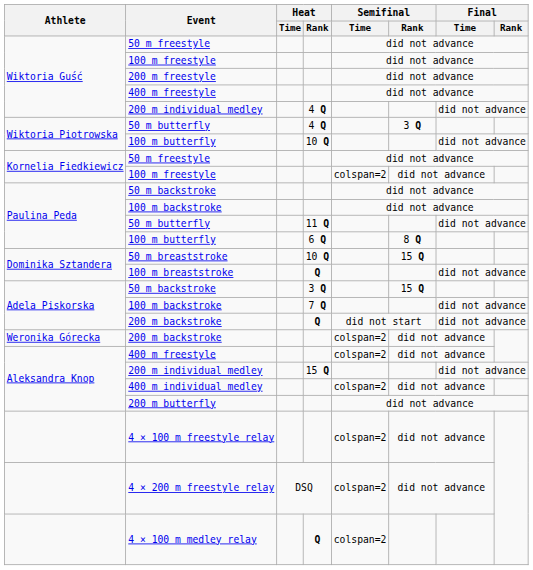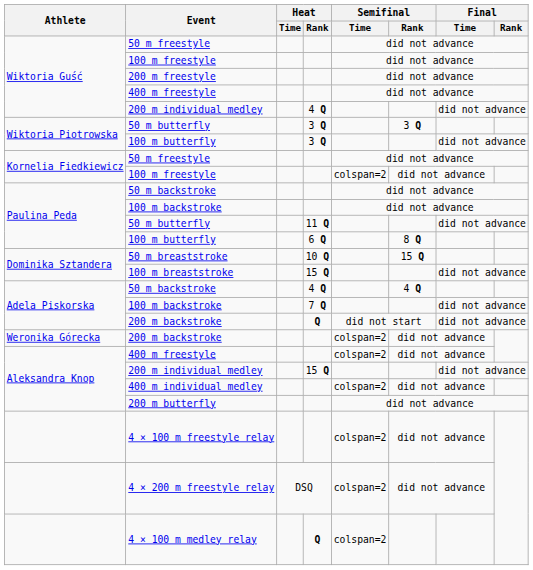(317, 125) 4 Q -> (317, 125) 3 Q
(317, 142) 10 Q -> (317, 142) 3 Q
(317, 272) Q -> (317, 272) 15 Q
(317, 289) 3 Q -> (317, 289) 4 Q
(412, 289) 15 Q -> (412, 289) 4 Q
